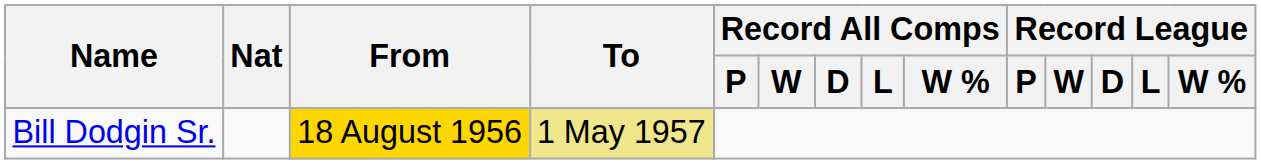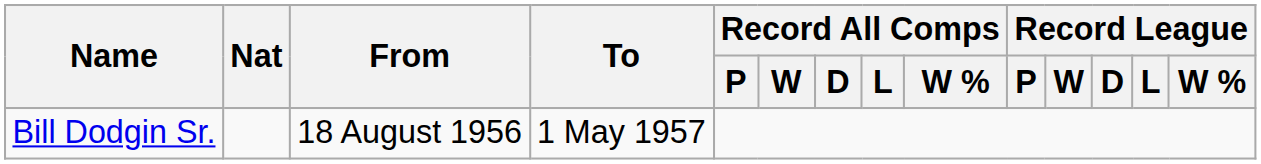(410, 132) gold background -> (410, 132) no background
(621, 132) khaki background -> (621, 132) no background
